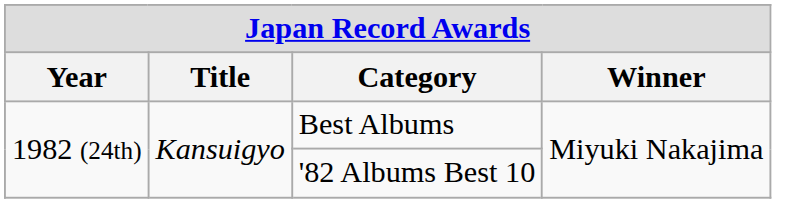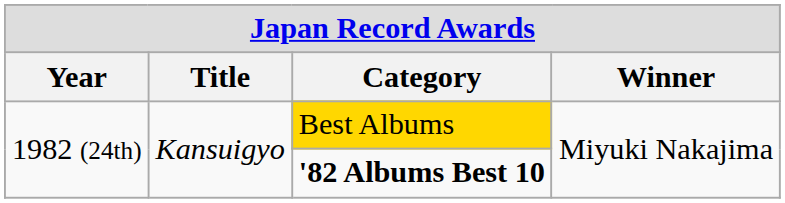(376, 124) no background -> (376, 124) gold background
(417, 172) normal -> (422, 172) bold
